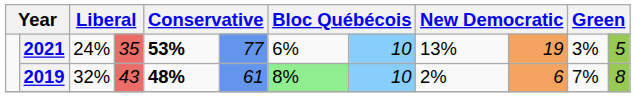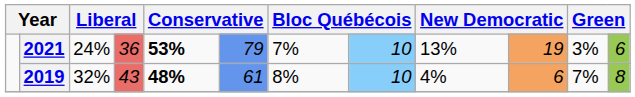(129, 49) 35 -> (129, 49) 36
(253, 49) 77 -> (253, 49) 79
(286, 49) 6% -> (286, 49) 7%
(620, 49) 5 -> (620, 49) 6
(286, 78) lightgreen background -> (286, 78) no background
(433, 78) 2% -> (433, 78) 4%
